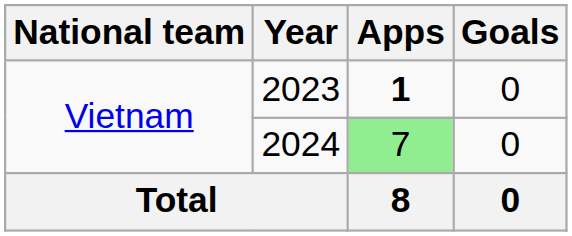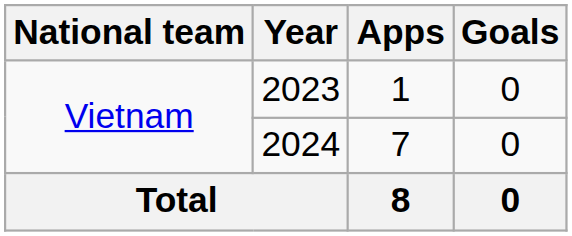(401, 88) bold -> (401, 88) normal
(401, 144) lightgreen background -> (401, 144) no background
